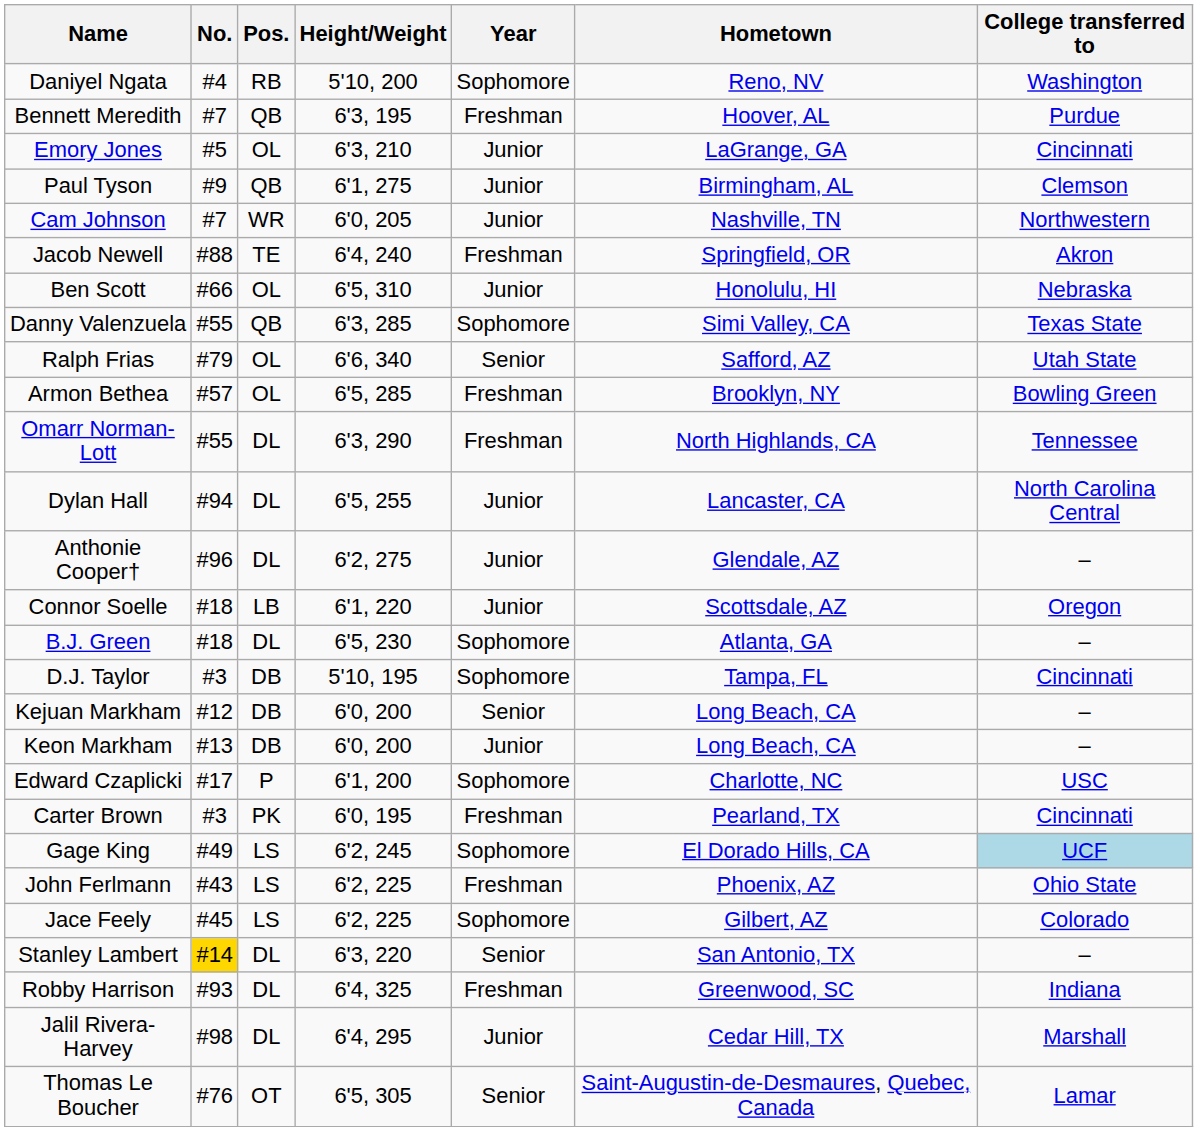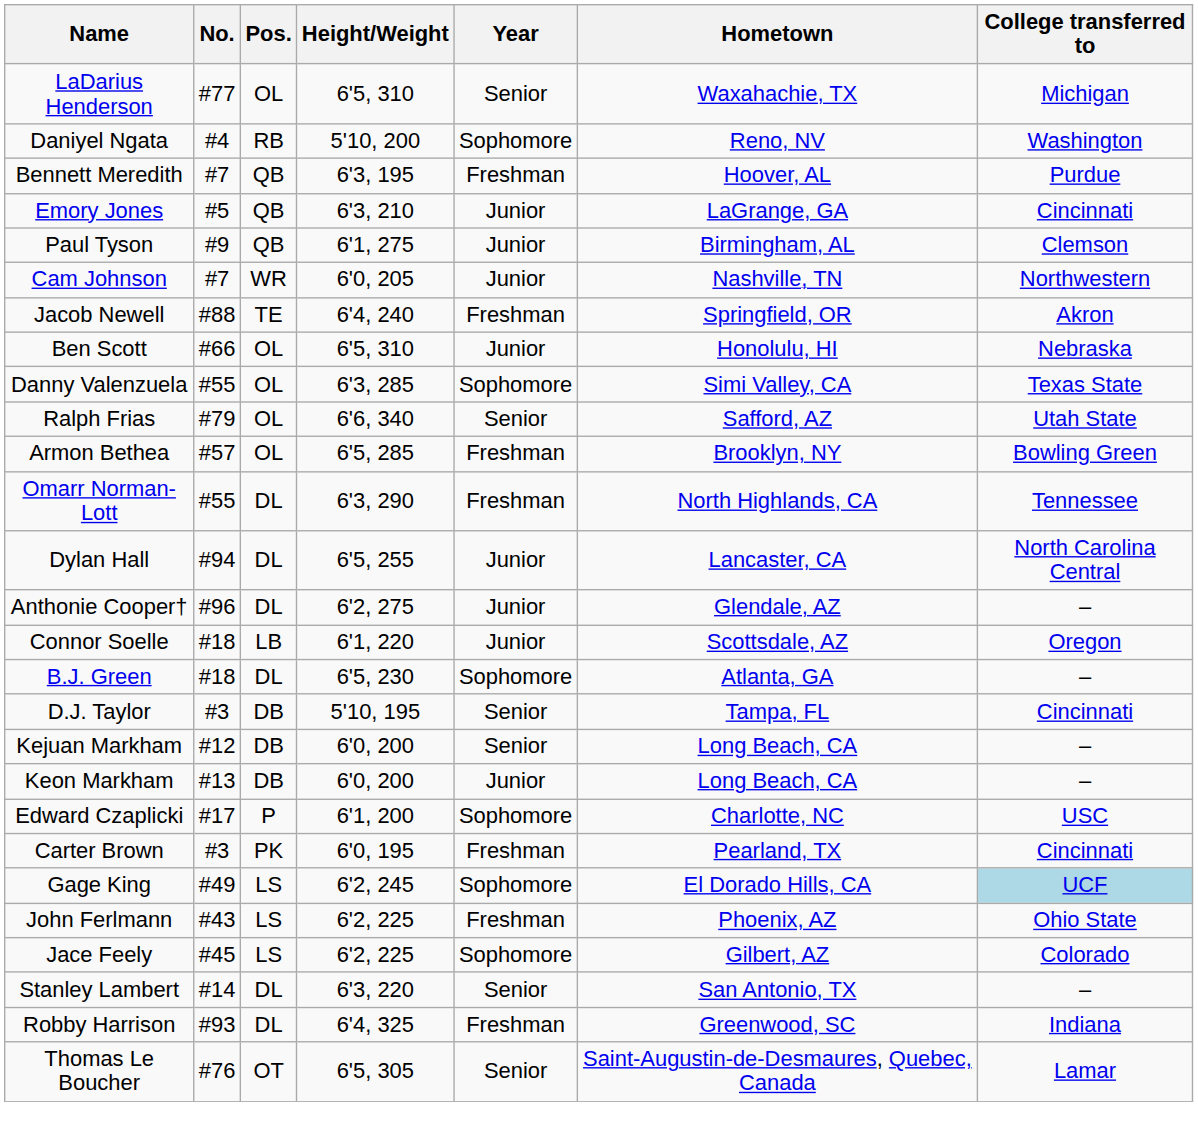+ row: (99, 93)
(266, 150) OL -> (269, 210) QB
(266, 324) QB -> (269, 384) OL
(513, 676) Sophomore -> (516, 711) Senior
(215, 954) gold background -> (217, 989) no background
- row: (98, 1036)
